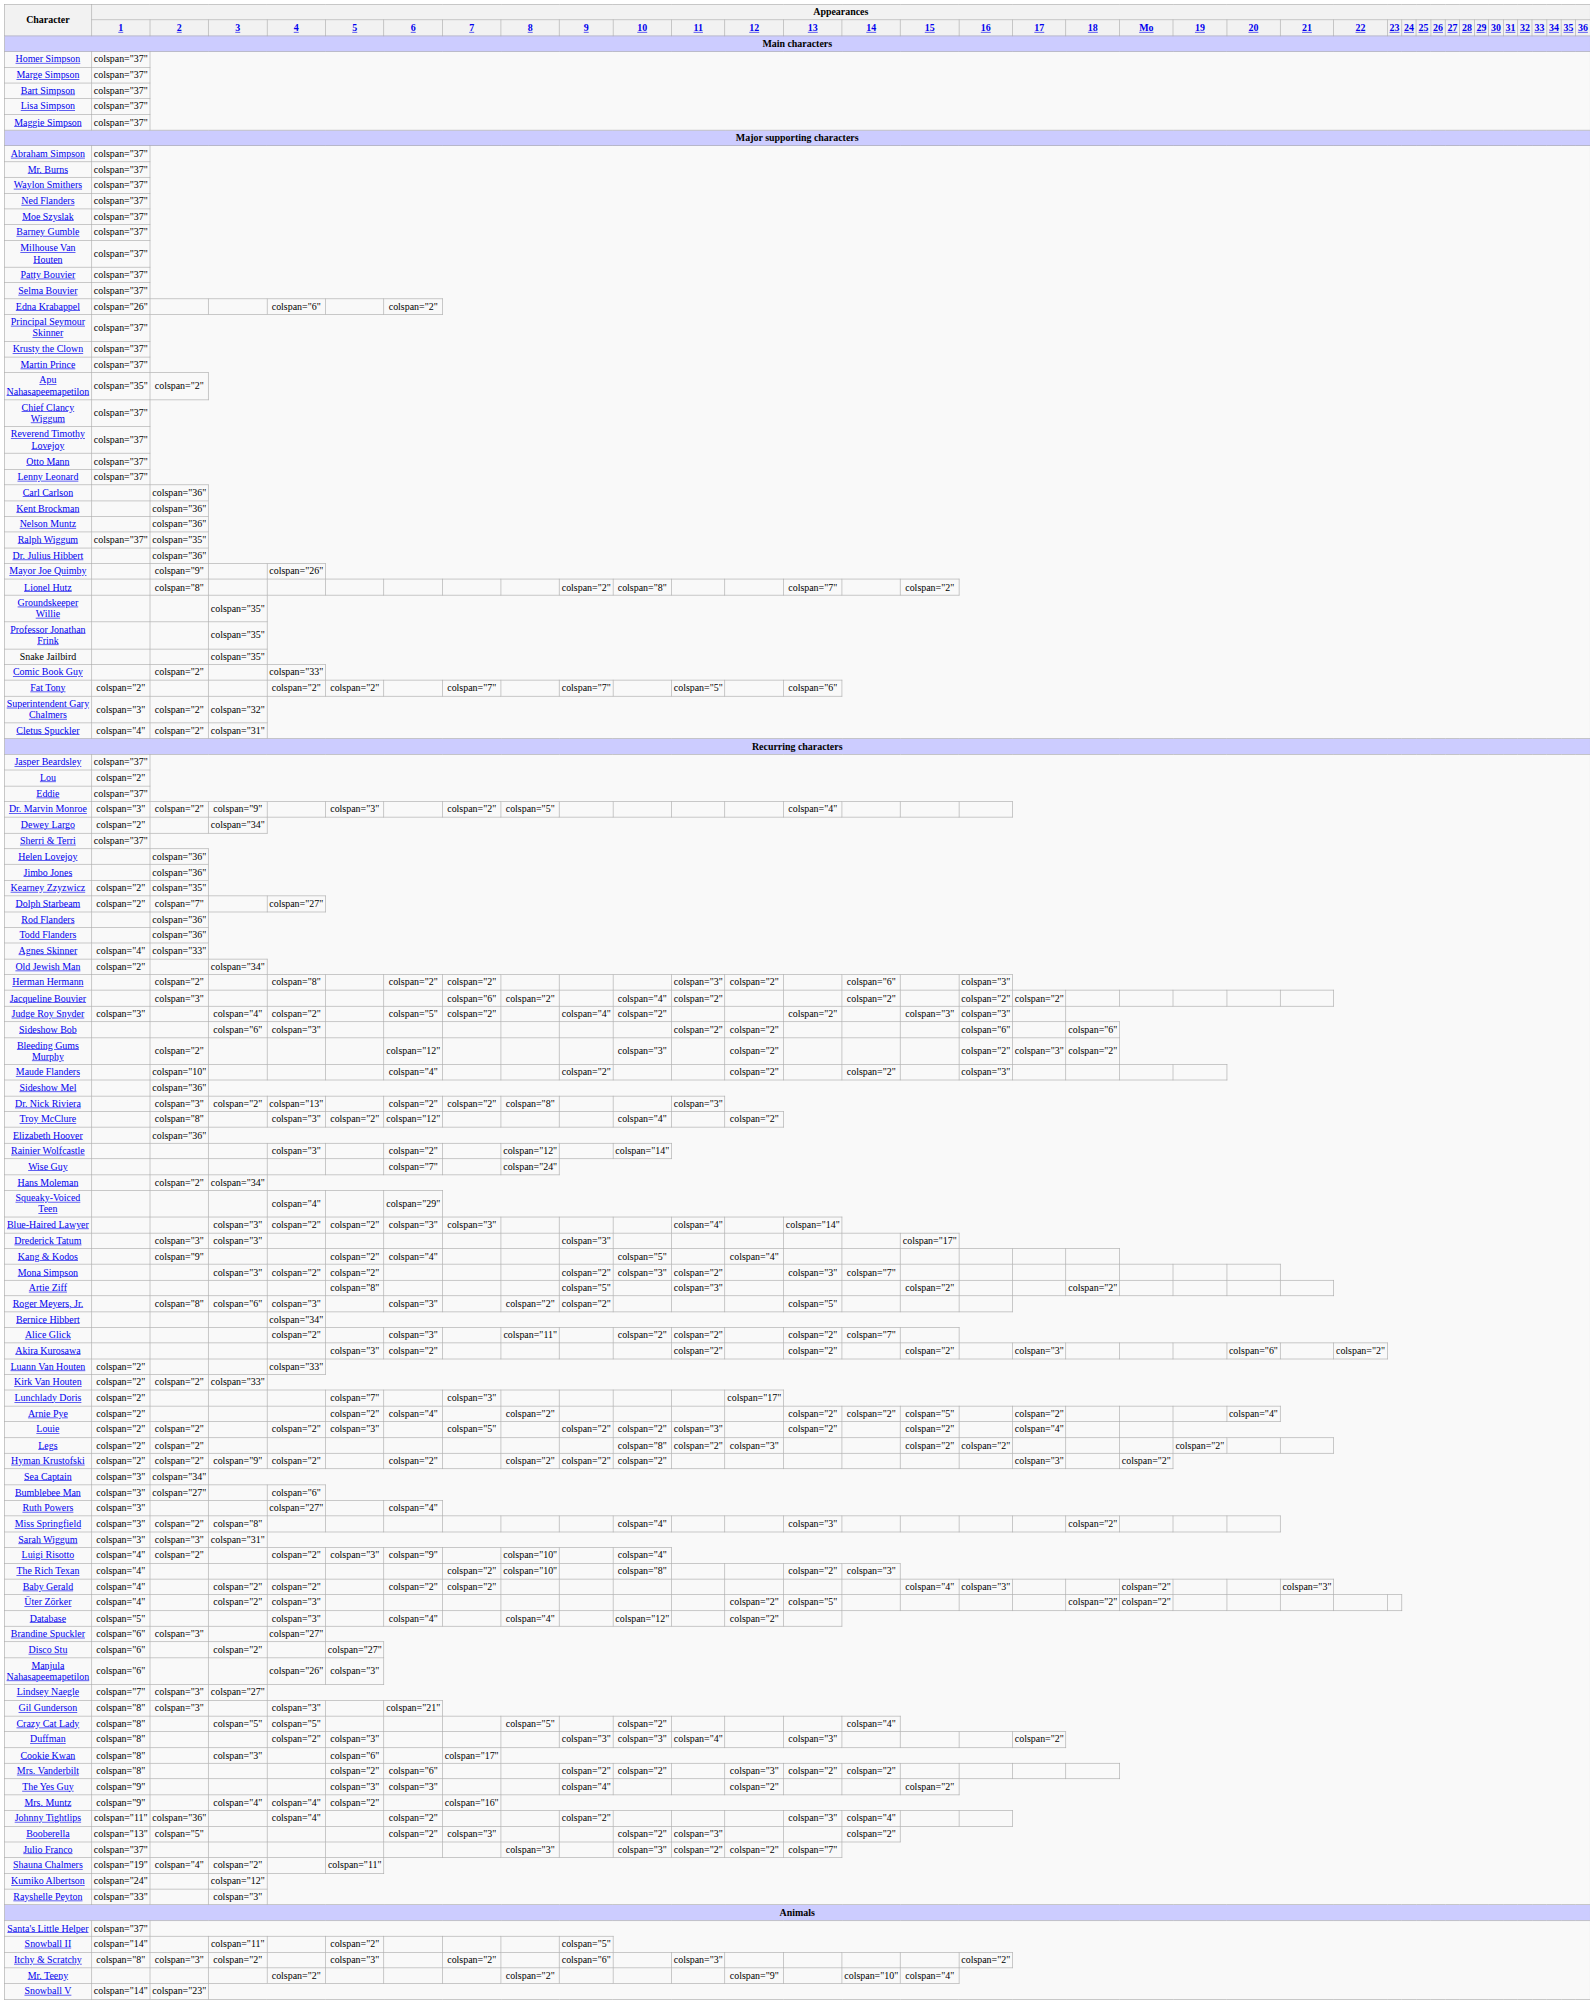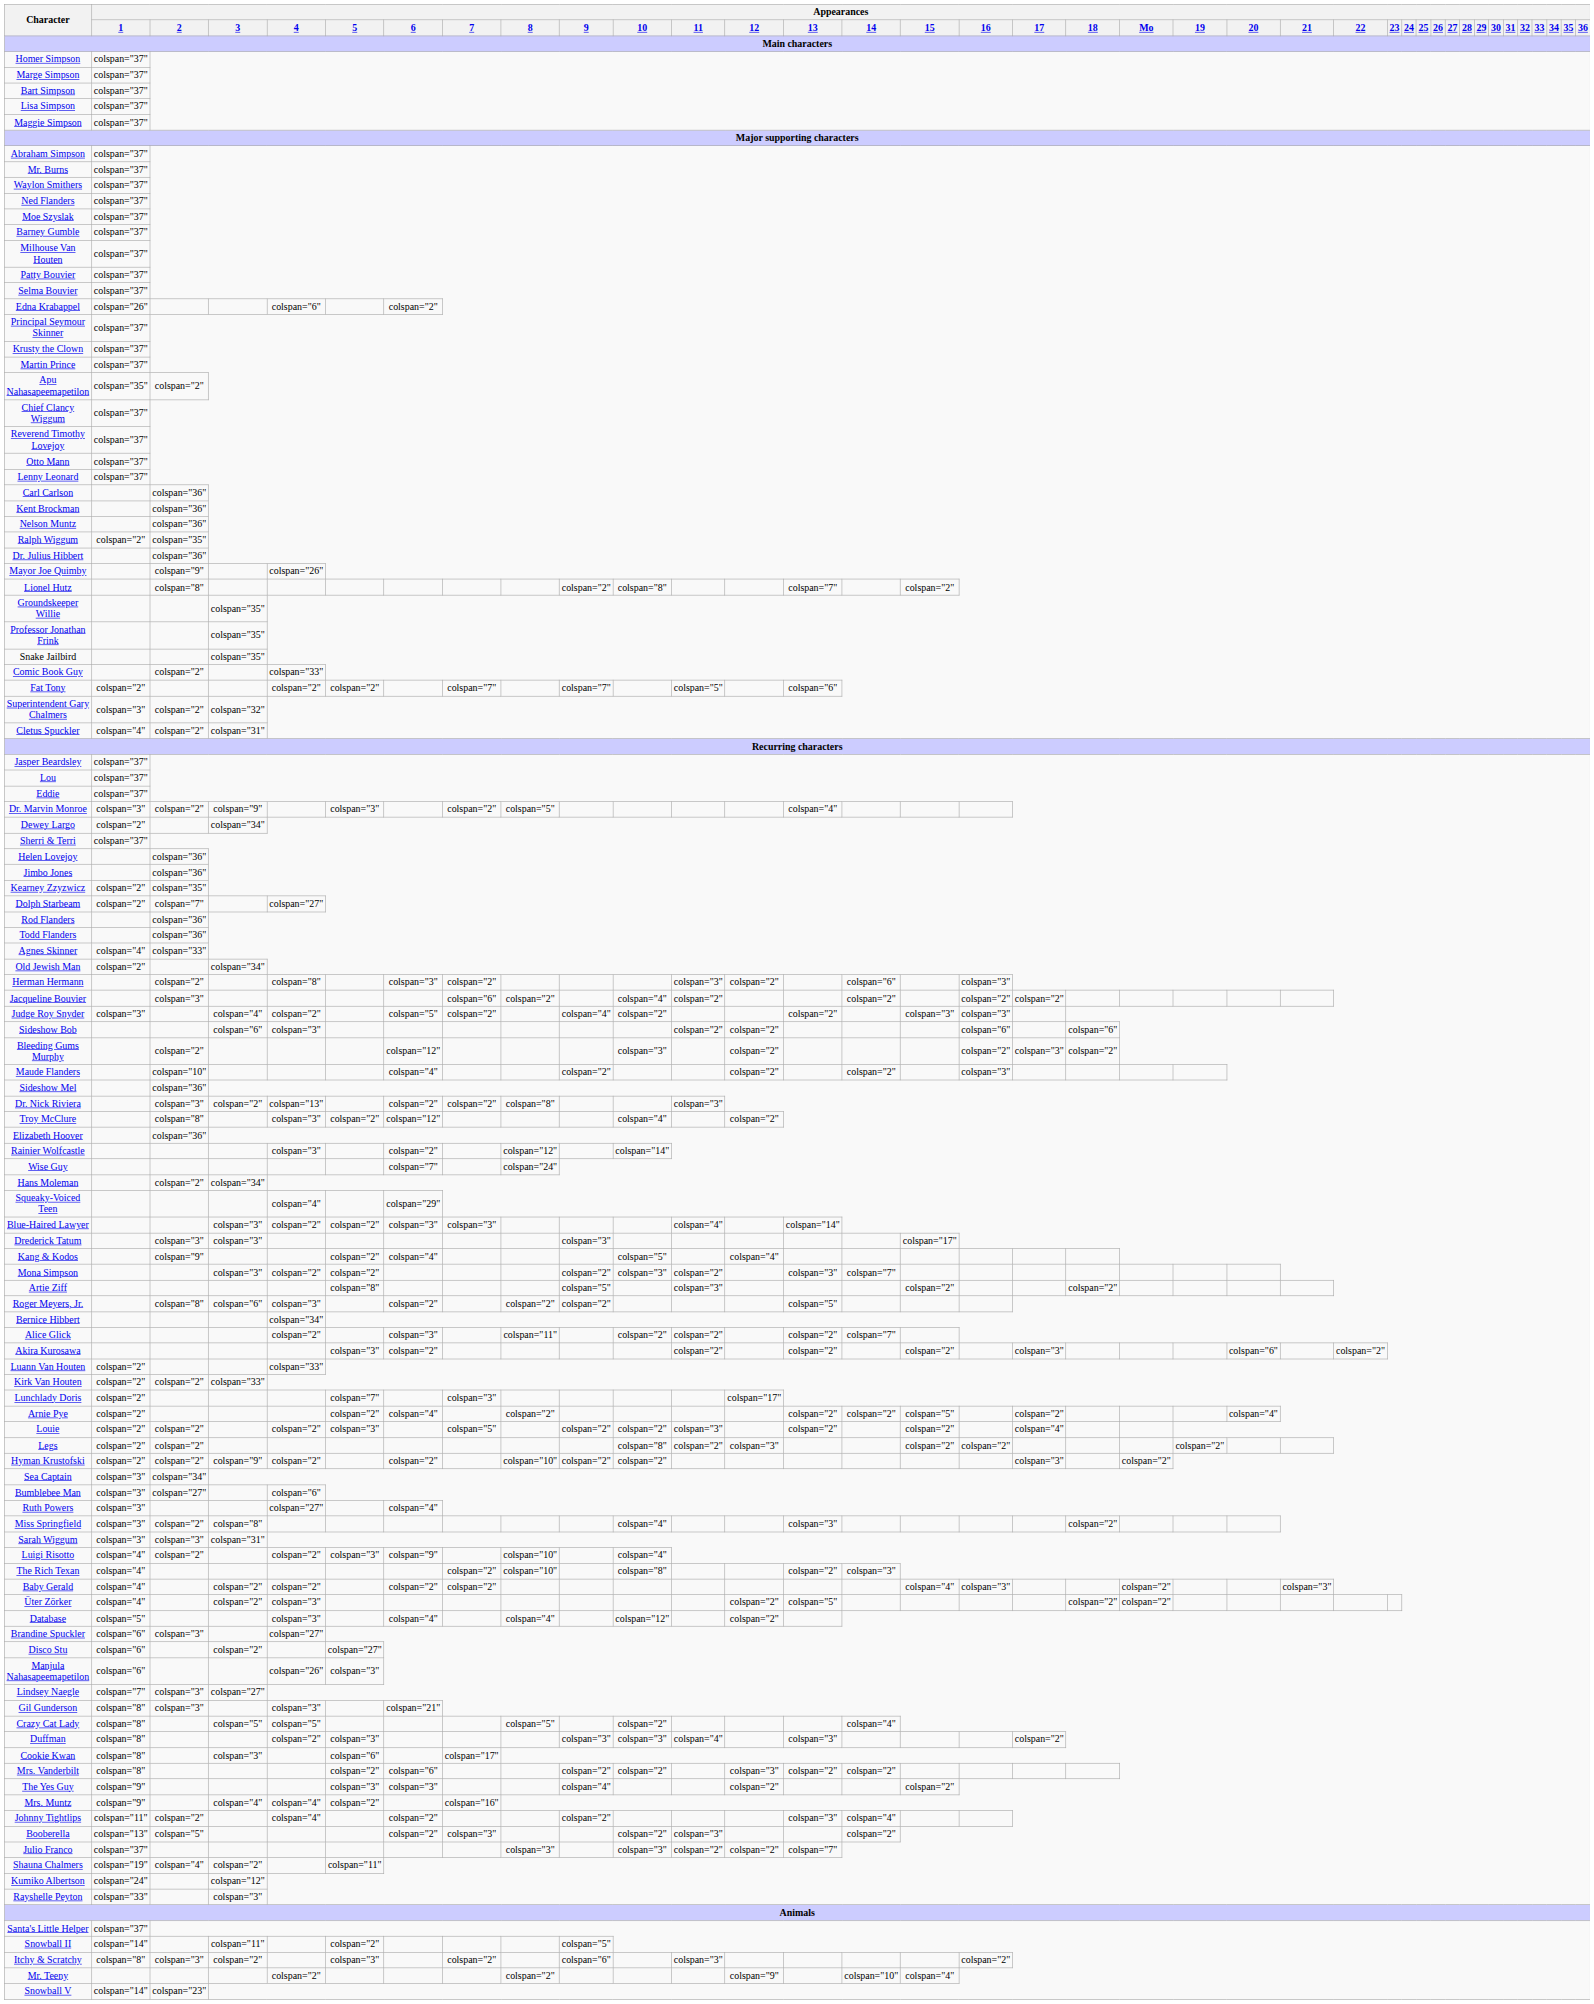(121, 540) colspan="37" -> (121, 540) colspan="2"
(121, 778) colspan="2" -> (121, 778) colspan="37"
(413, 982) colspan="2" -> (413, 982) colspan="3"
(413, 1303) colspan="3" -> (413, 1303) colspan="2"
(530, 1461) colspan="2" -> (530, 1461) colspan="10"
(179, 1818) colspan="36" -> (179, 1818) colspan="2"
